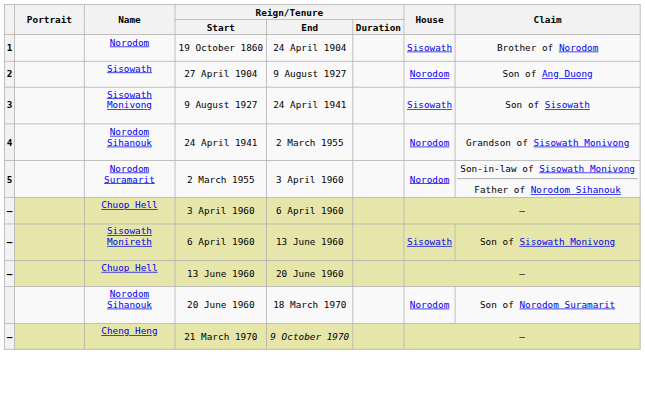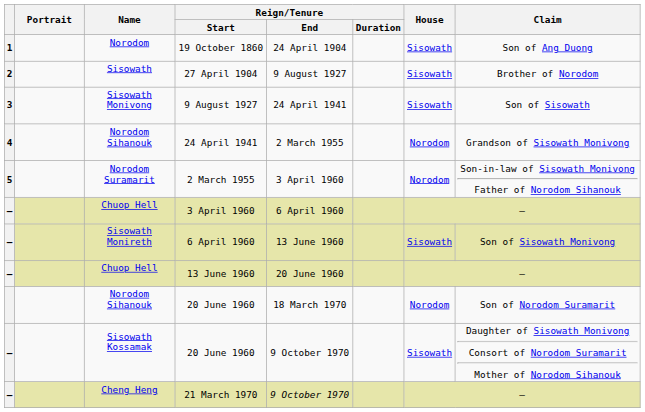(548, 48) Brother of Norodom -> (548, 48) Son of Ang Duong
(430, 74) Norodom -> (430, 74) Sisowath
(548, 74) Son of Ang Duong -> (548, 74) Brother of Norodom
+ row: (129, 342)
